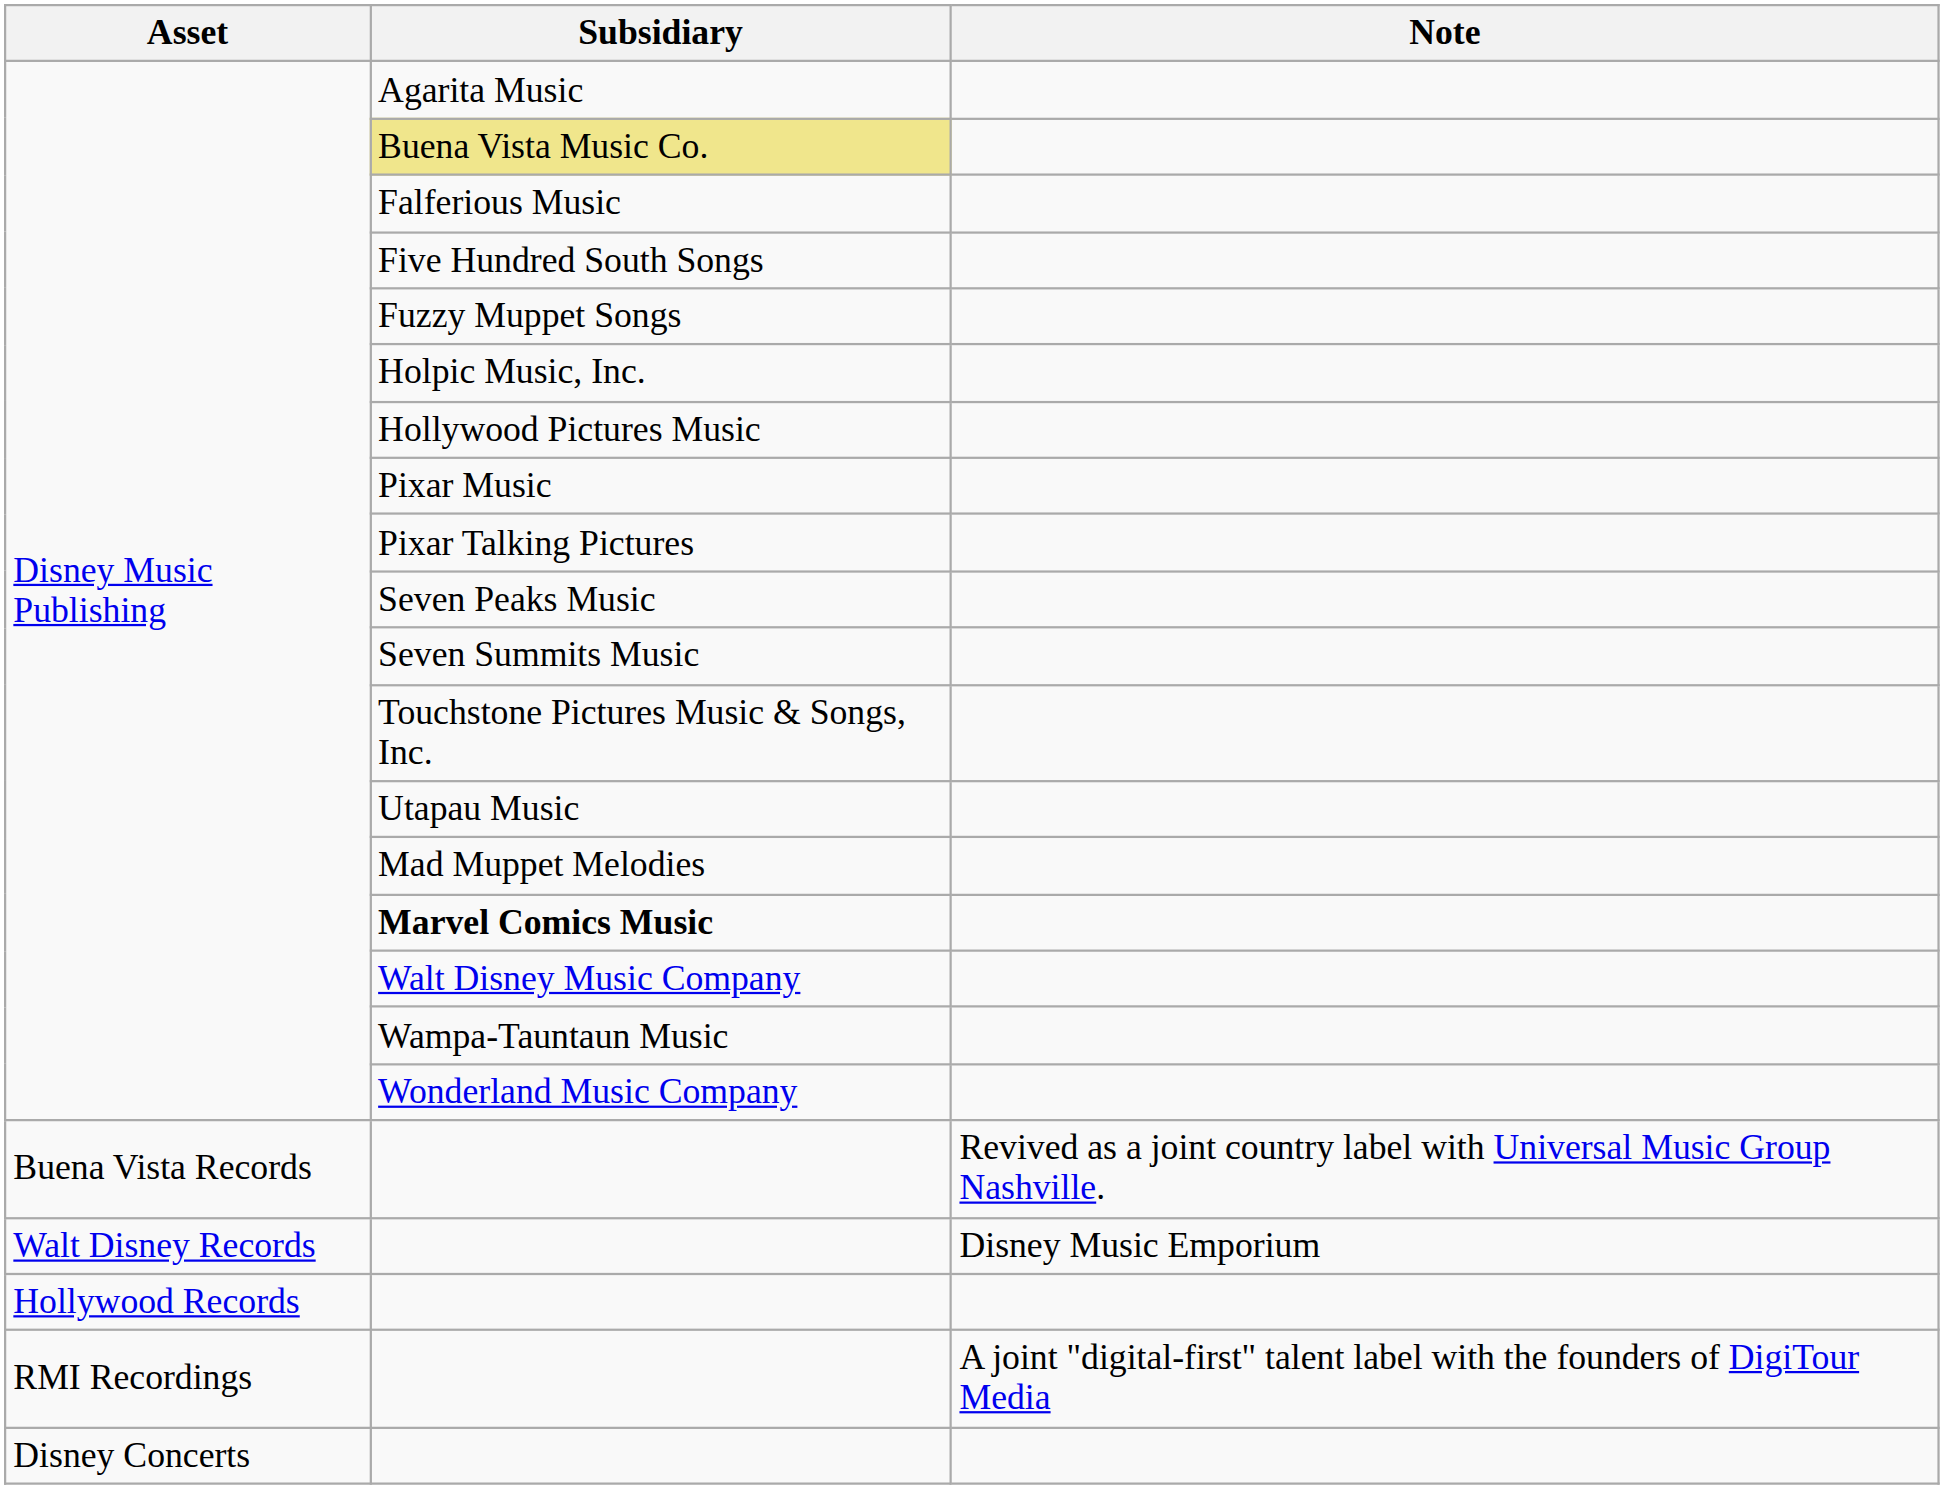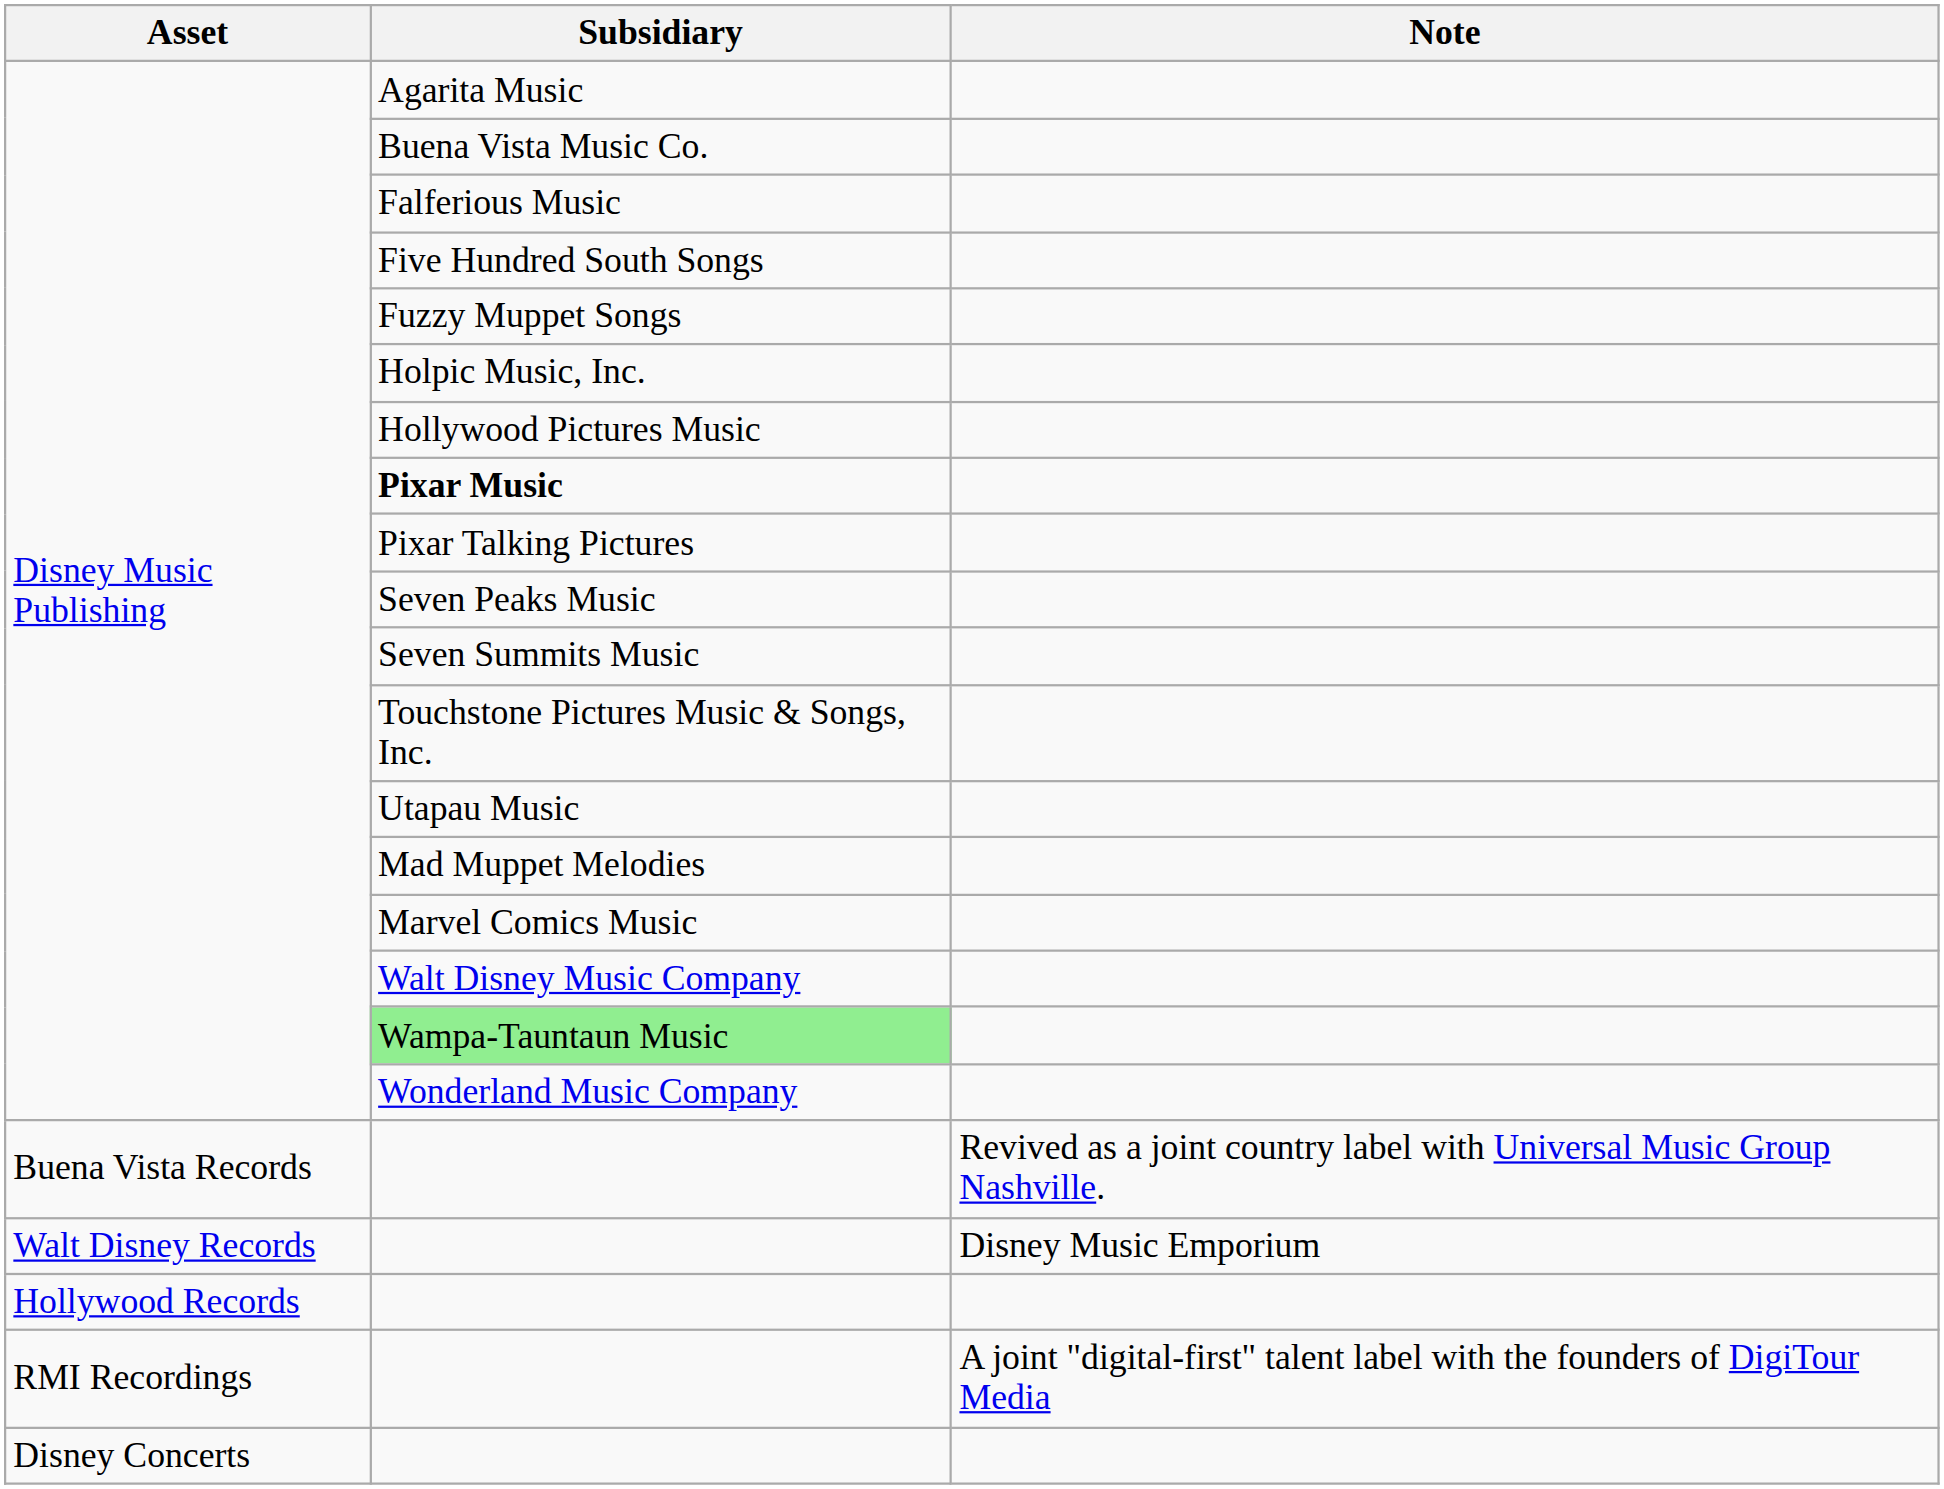(543, 145) khaki background -> (543, 145) no background
(465, 485) normal -> (470, 485) bold
(546, 921) bold -> (538, 921) normal
(553, 1034) no background -> (553, 1034) lightgreen background
